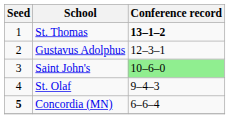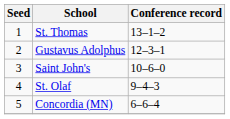(148, 31) bold -> (148, 31) normal
(148, 68) lightgreen background -> (148, 68) no background
(19, 104) bold -> (19, 104) normal
